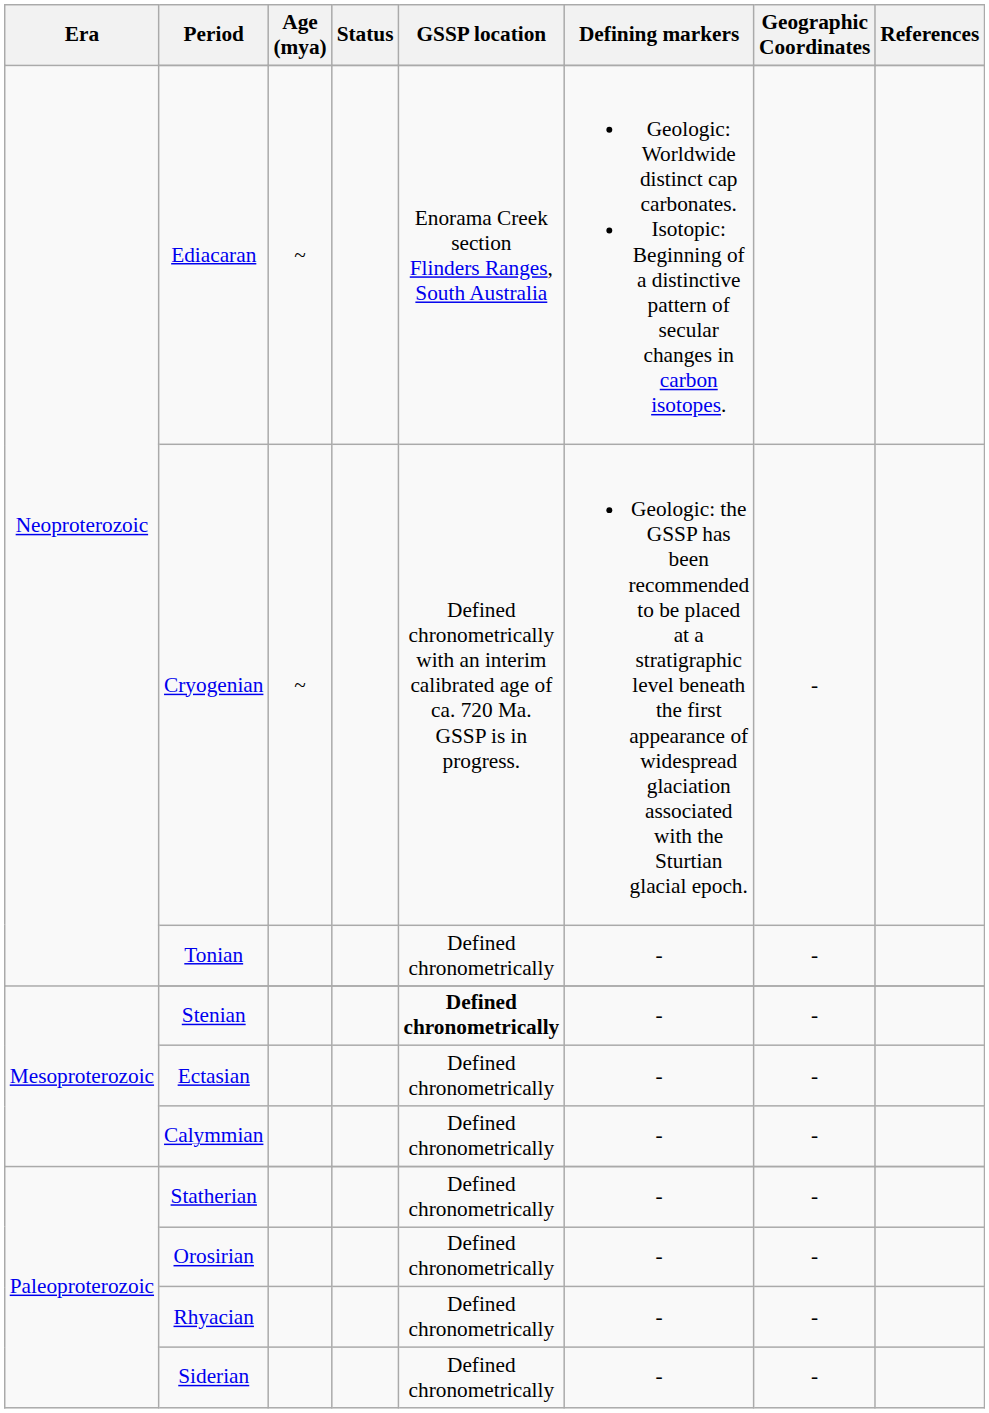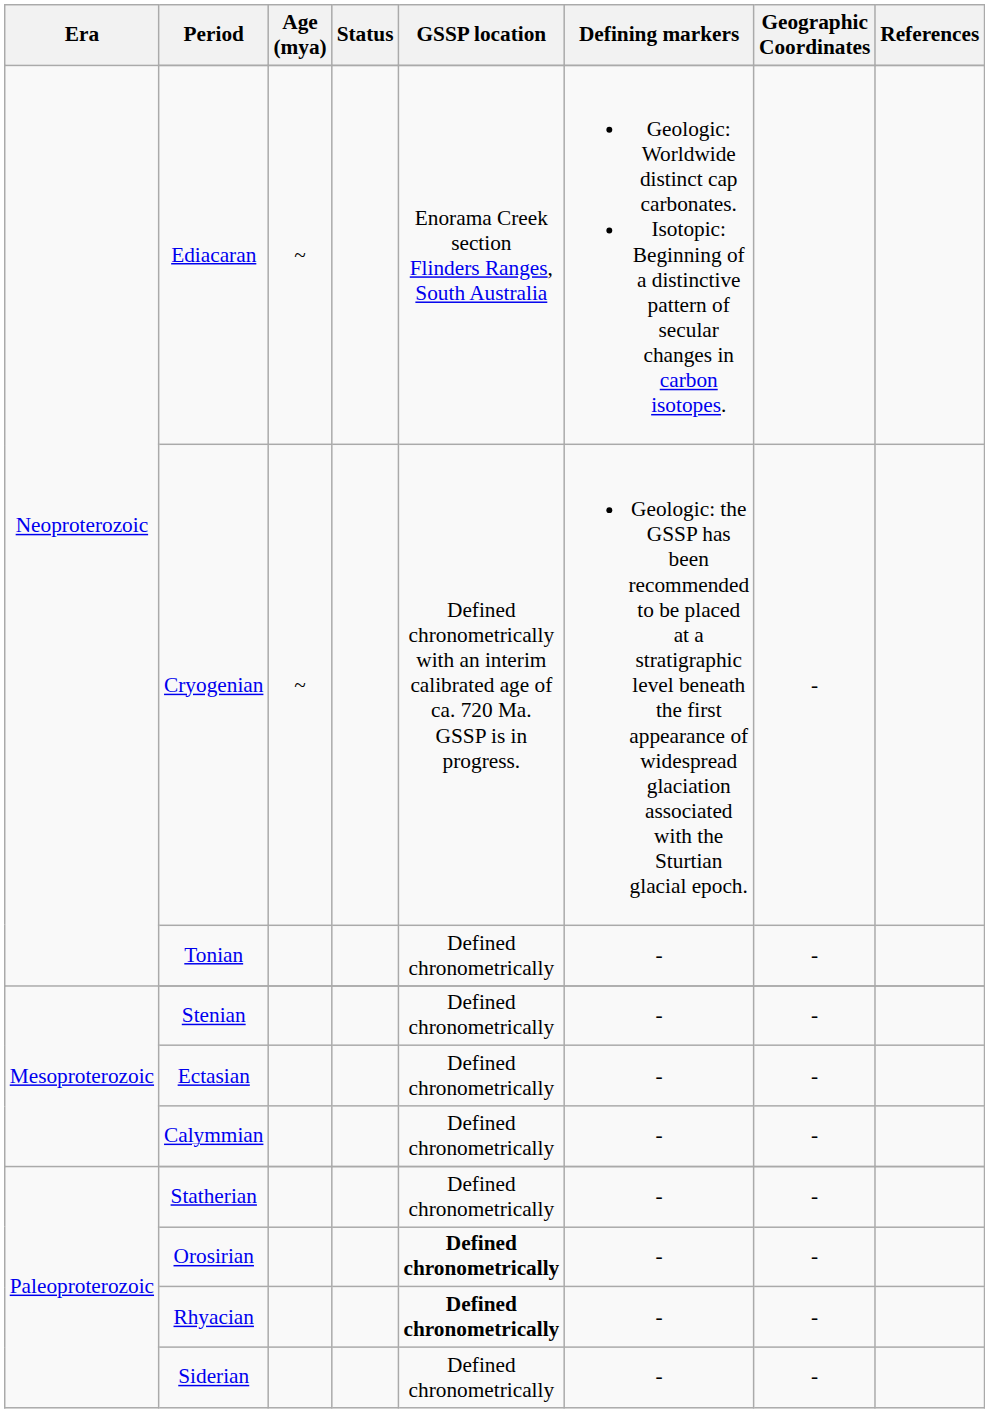(481, 1015) bold -> (481, 1015) normal
(481, 1256) normal -> (481, 1256) bold
(481, 1317) normal -> (481, 1317) bold
